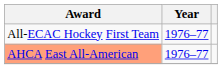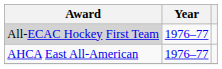(83, 34) no background -> (83, 34) lightgrey background
(73, 53) lightsalmon background -> (73, 53) no background
